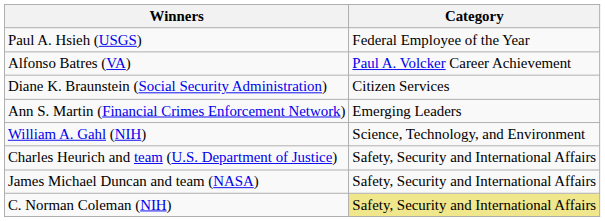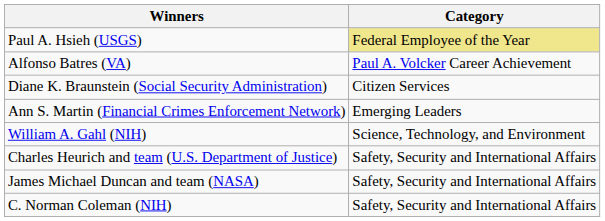(441, 39) no background -> (441, 39) khaki background
(474, 205) khaki background -> (474, 205) no background
